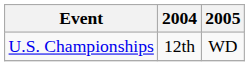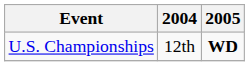(223, 46) normal -> (223, 46) bold
